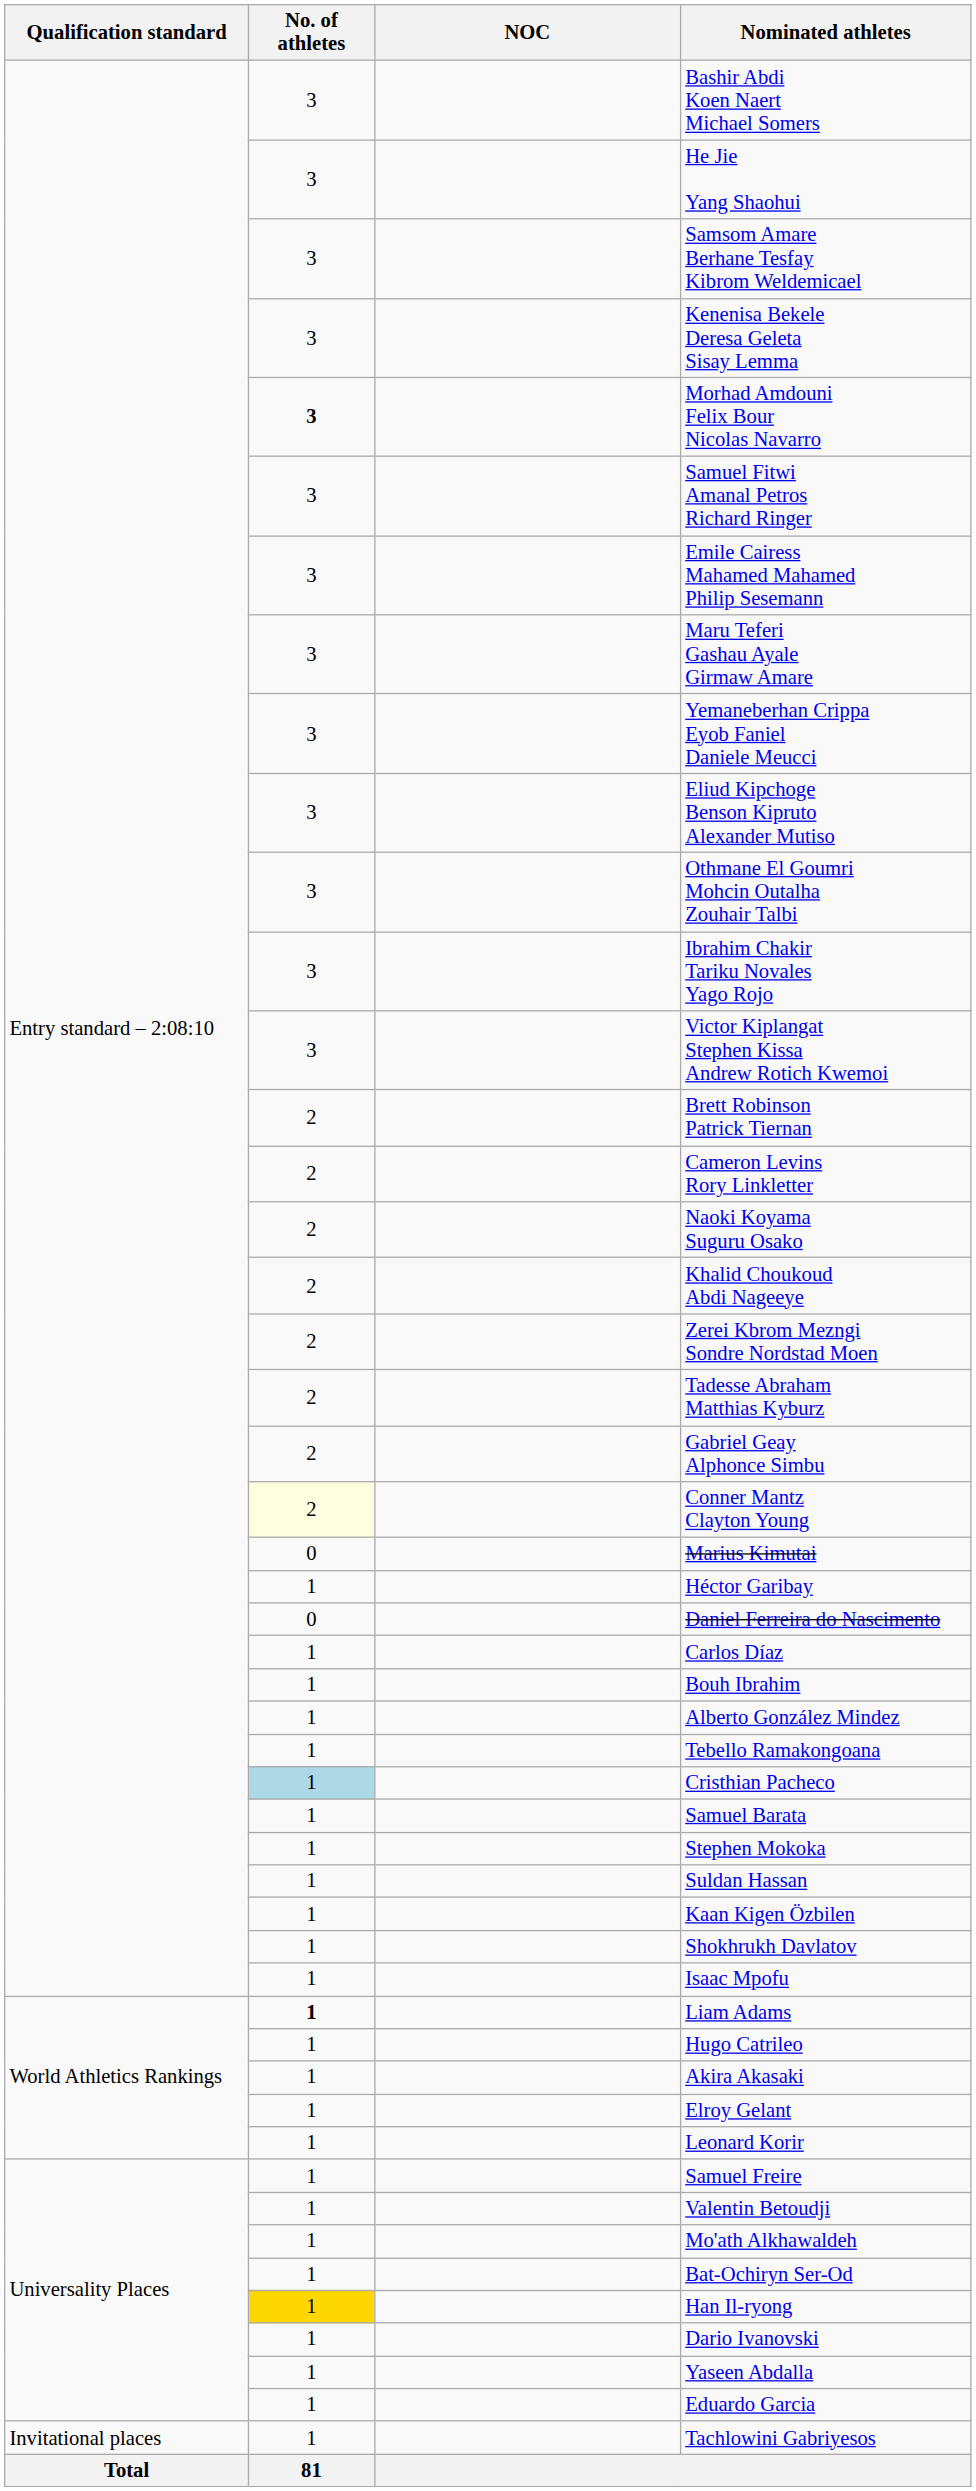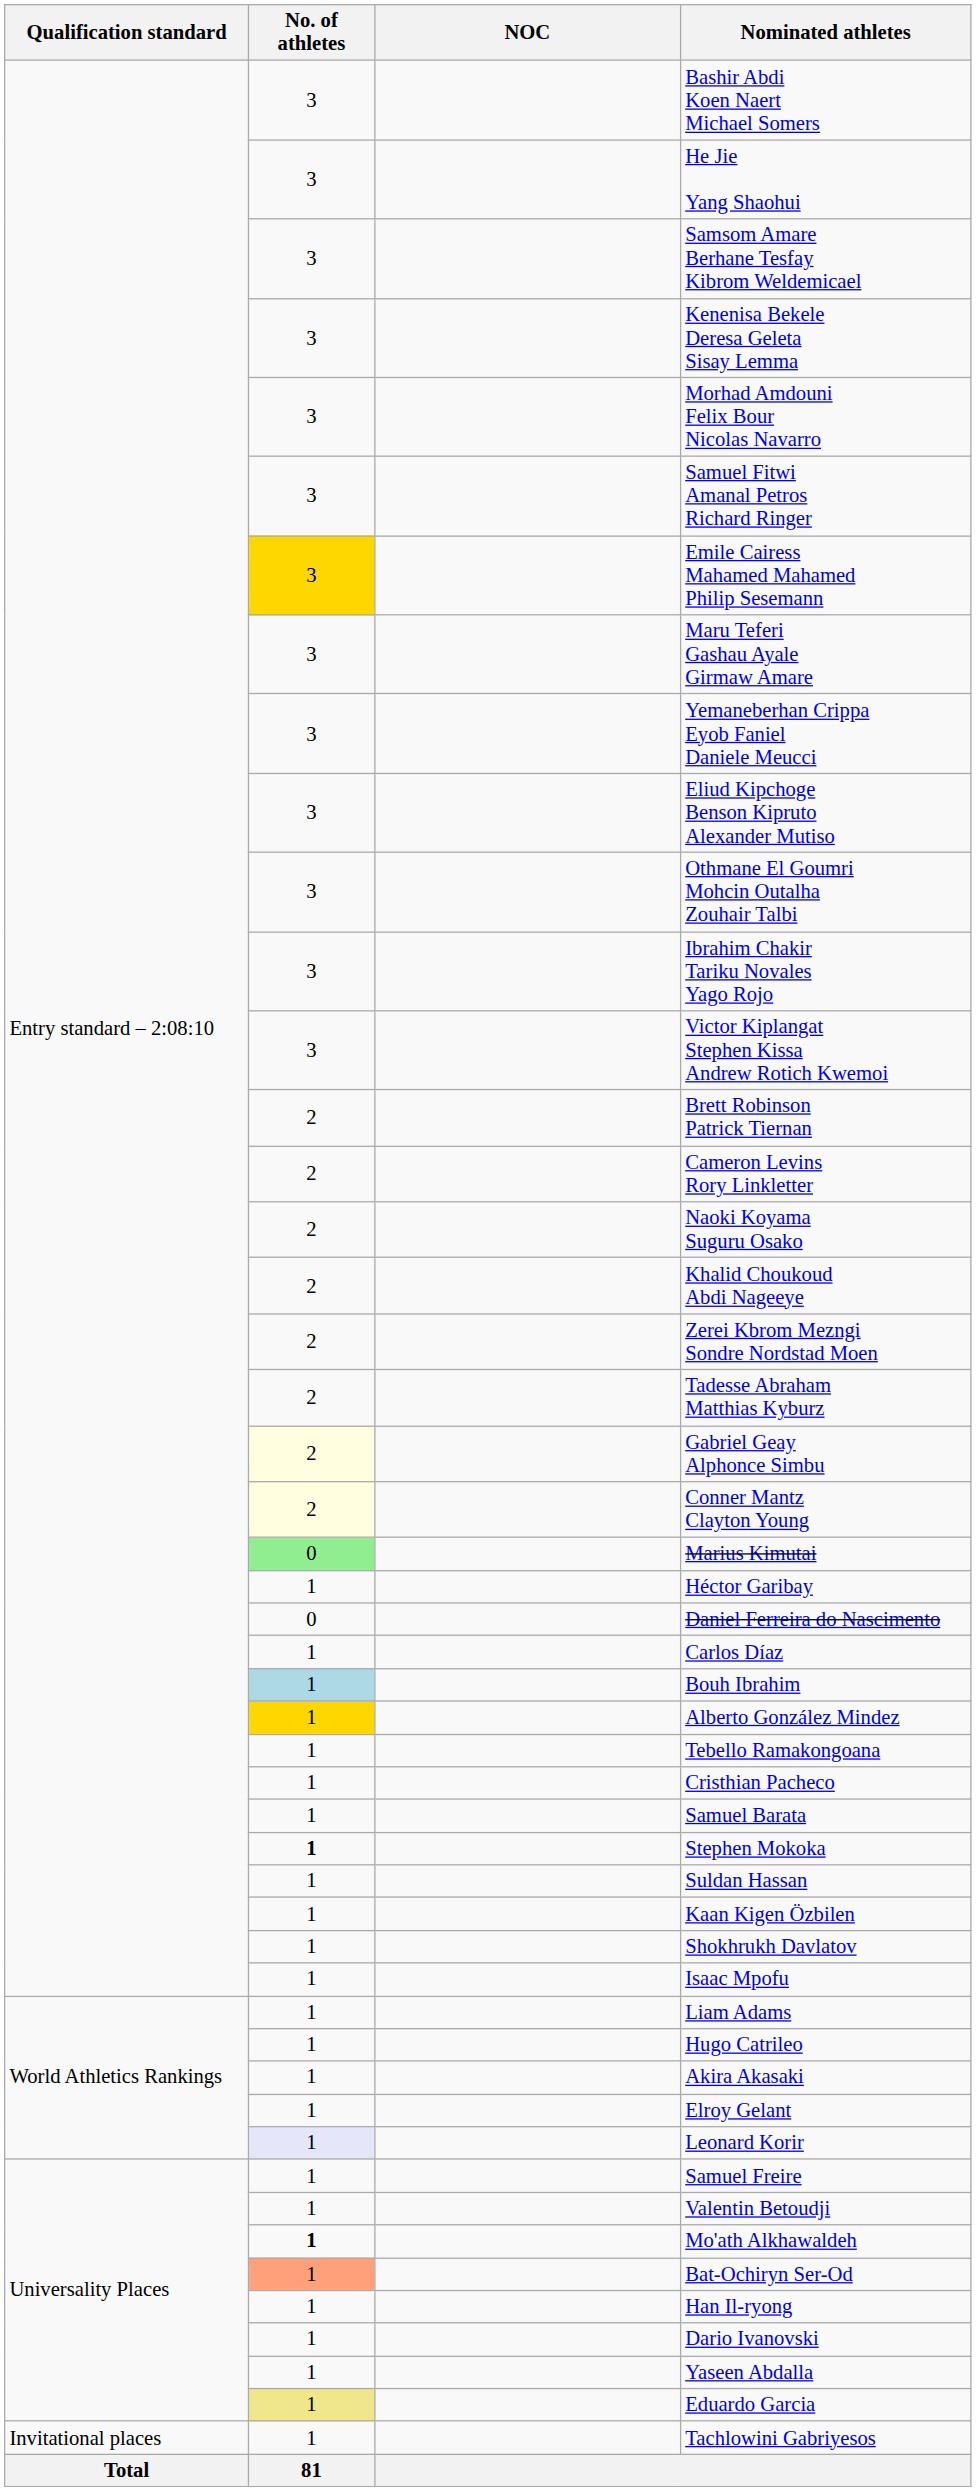(311, 416) bold -> (311, 416) normal
(311, 575) no background -> (311, 575) gold background
(311, 1453) no background -> (311, 1453) lightyellow background
(311, 1553) no background -> (311, 1553) lightgreen background
(311, 1684) no background -> (311, 1684) lightblue background
(311, 1717) no background -> (311, 1717) gold background
(311, 1782) lightblue background -> (311, 1782) no background
(311, 1848) normal -> (311, 1848) bold
(311, 2011) bold -> (311, 2011) normal
(311, 2142) no background -> (311, 2142) lavender background
(311, 2241) normal -> (311, 2241) bold
(311, 2273) no background -> (311, 2273) lightsalmon background
(311, 2306) gold background -> (311, 2306) no background
(311, 2404) no background -> (311, 2404) khaki background
